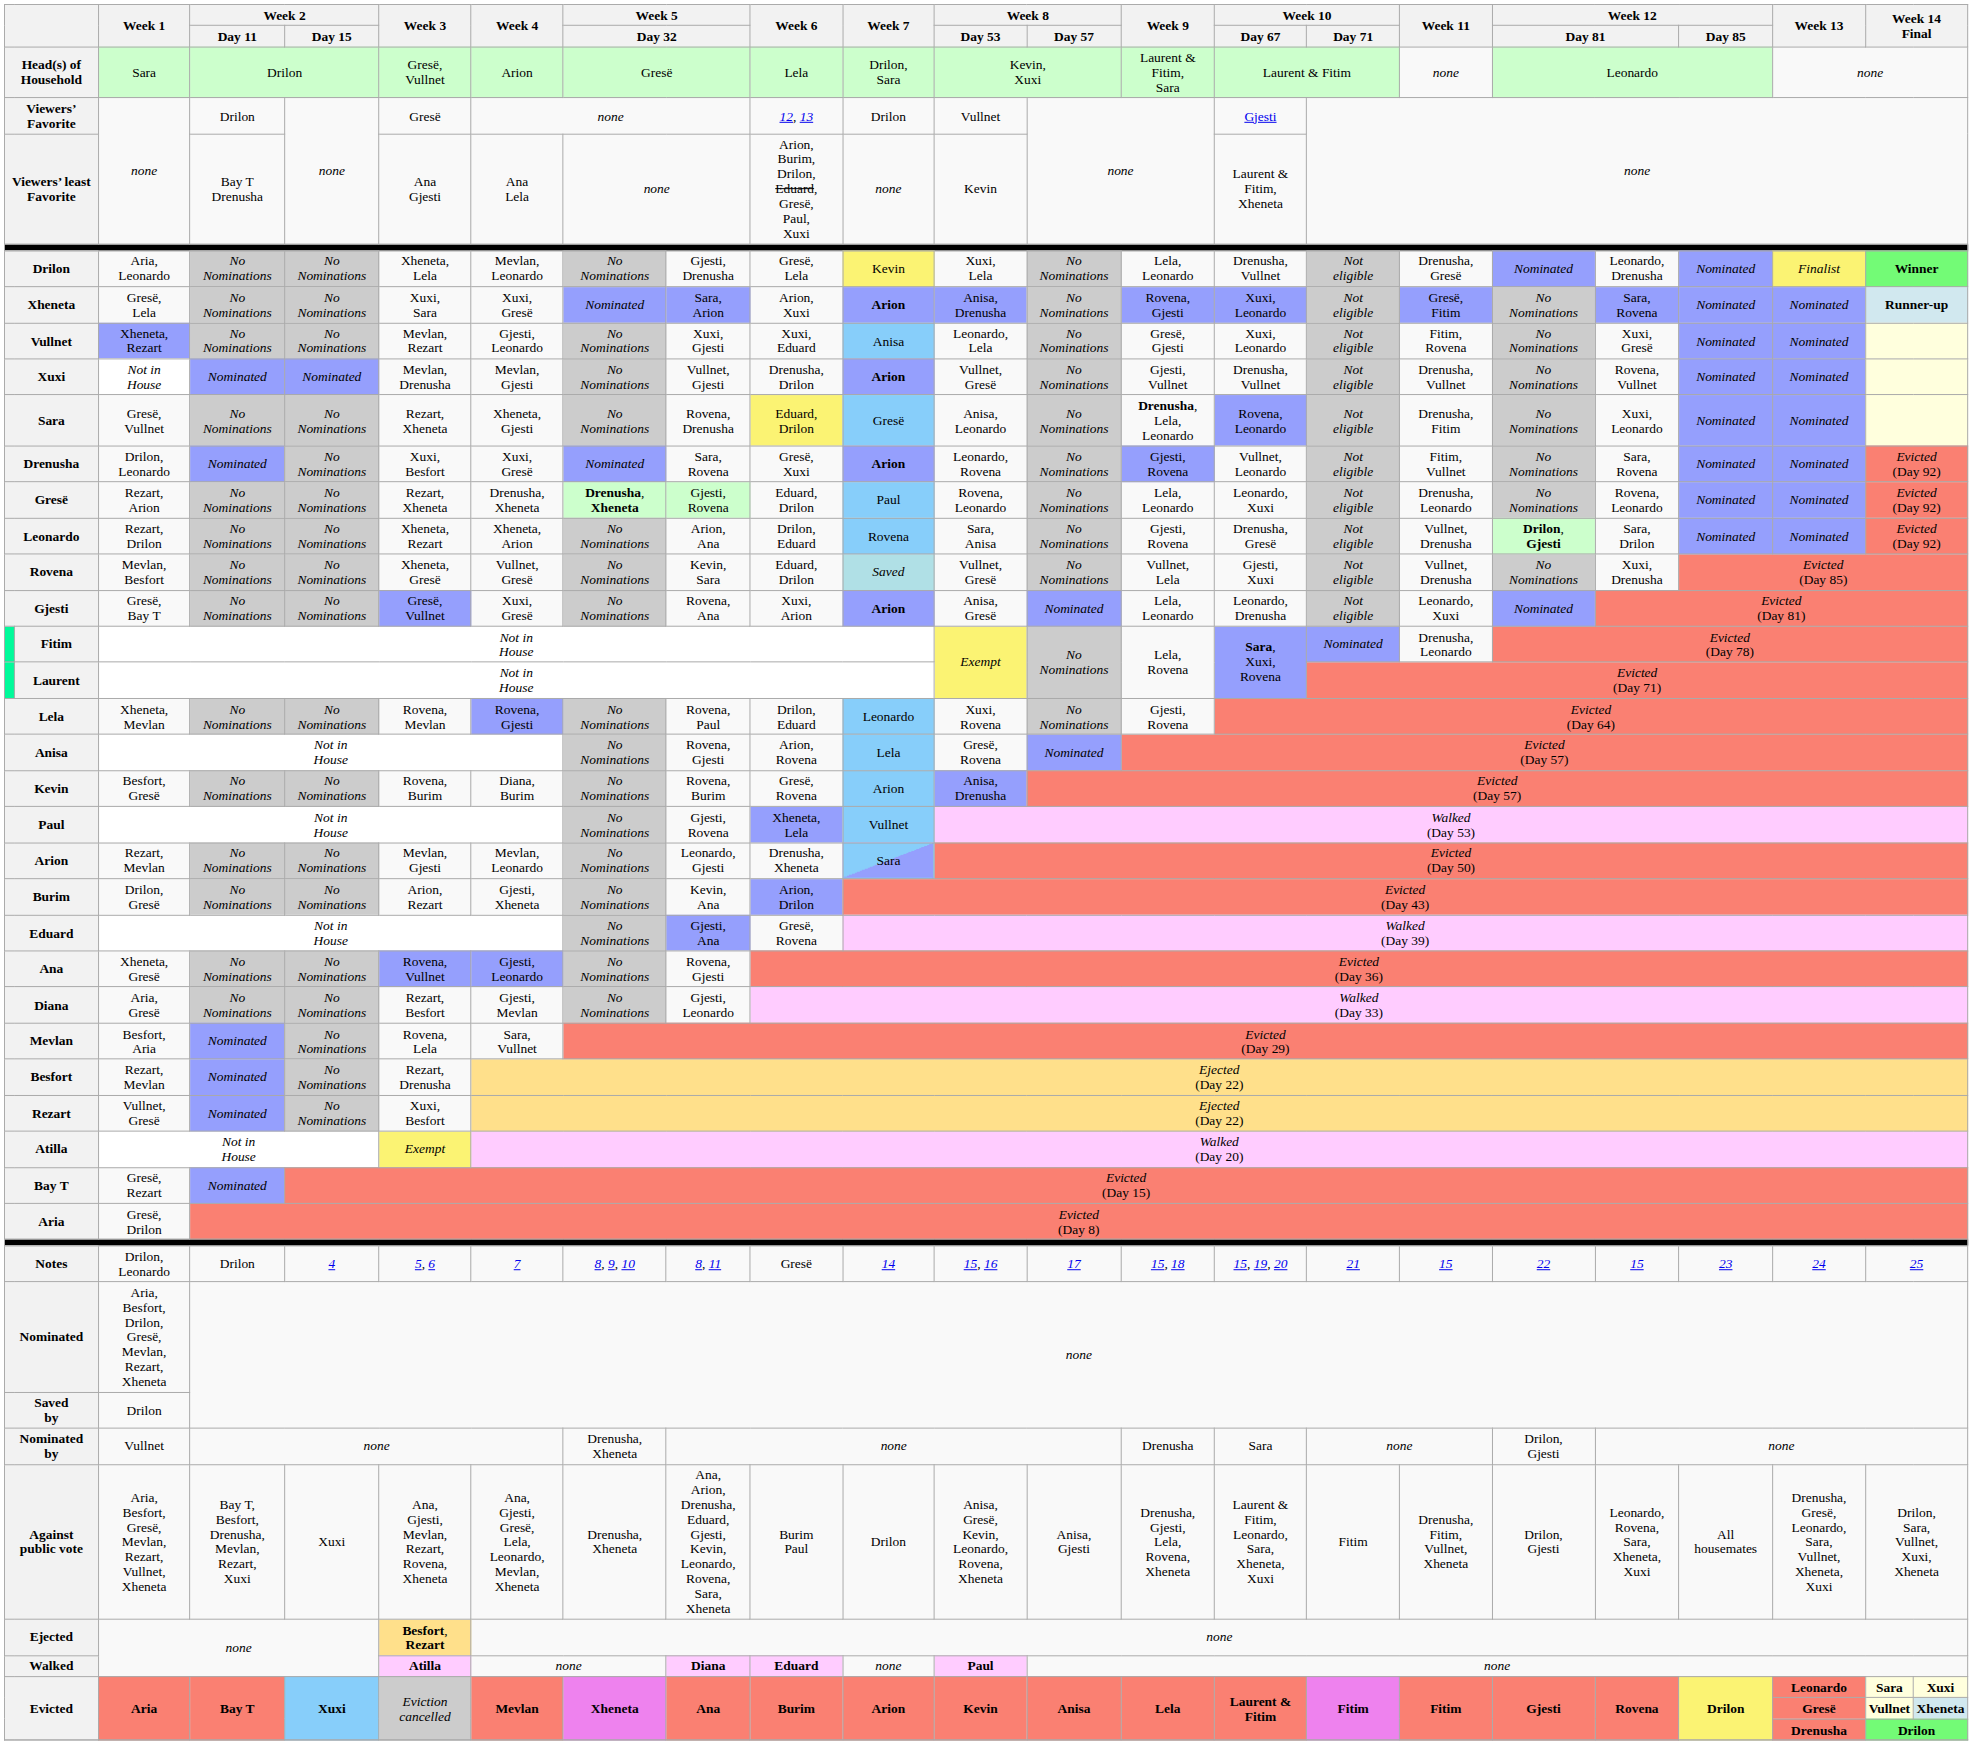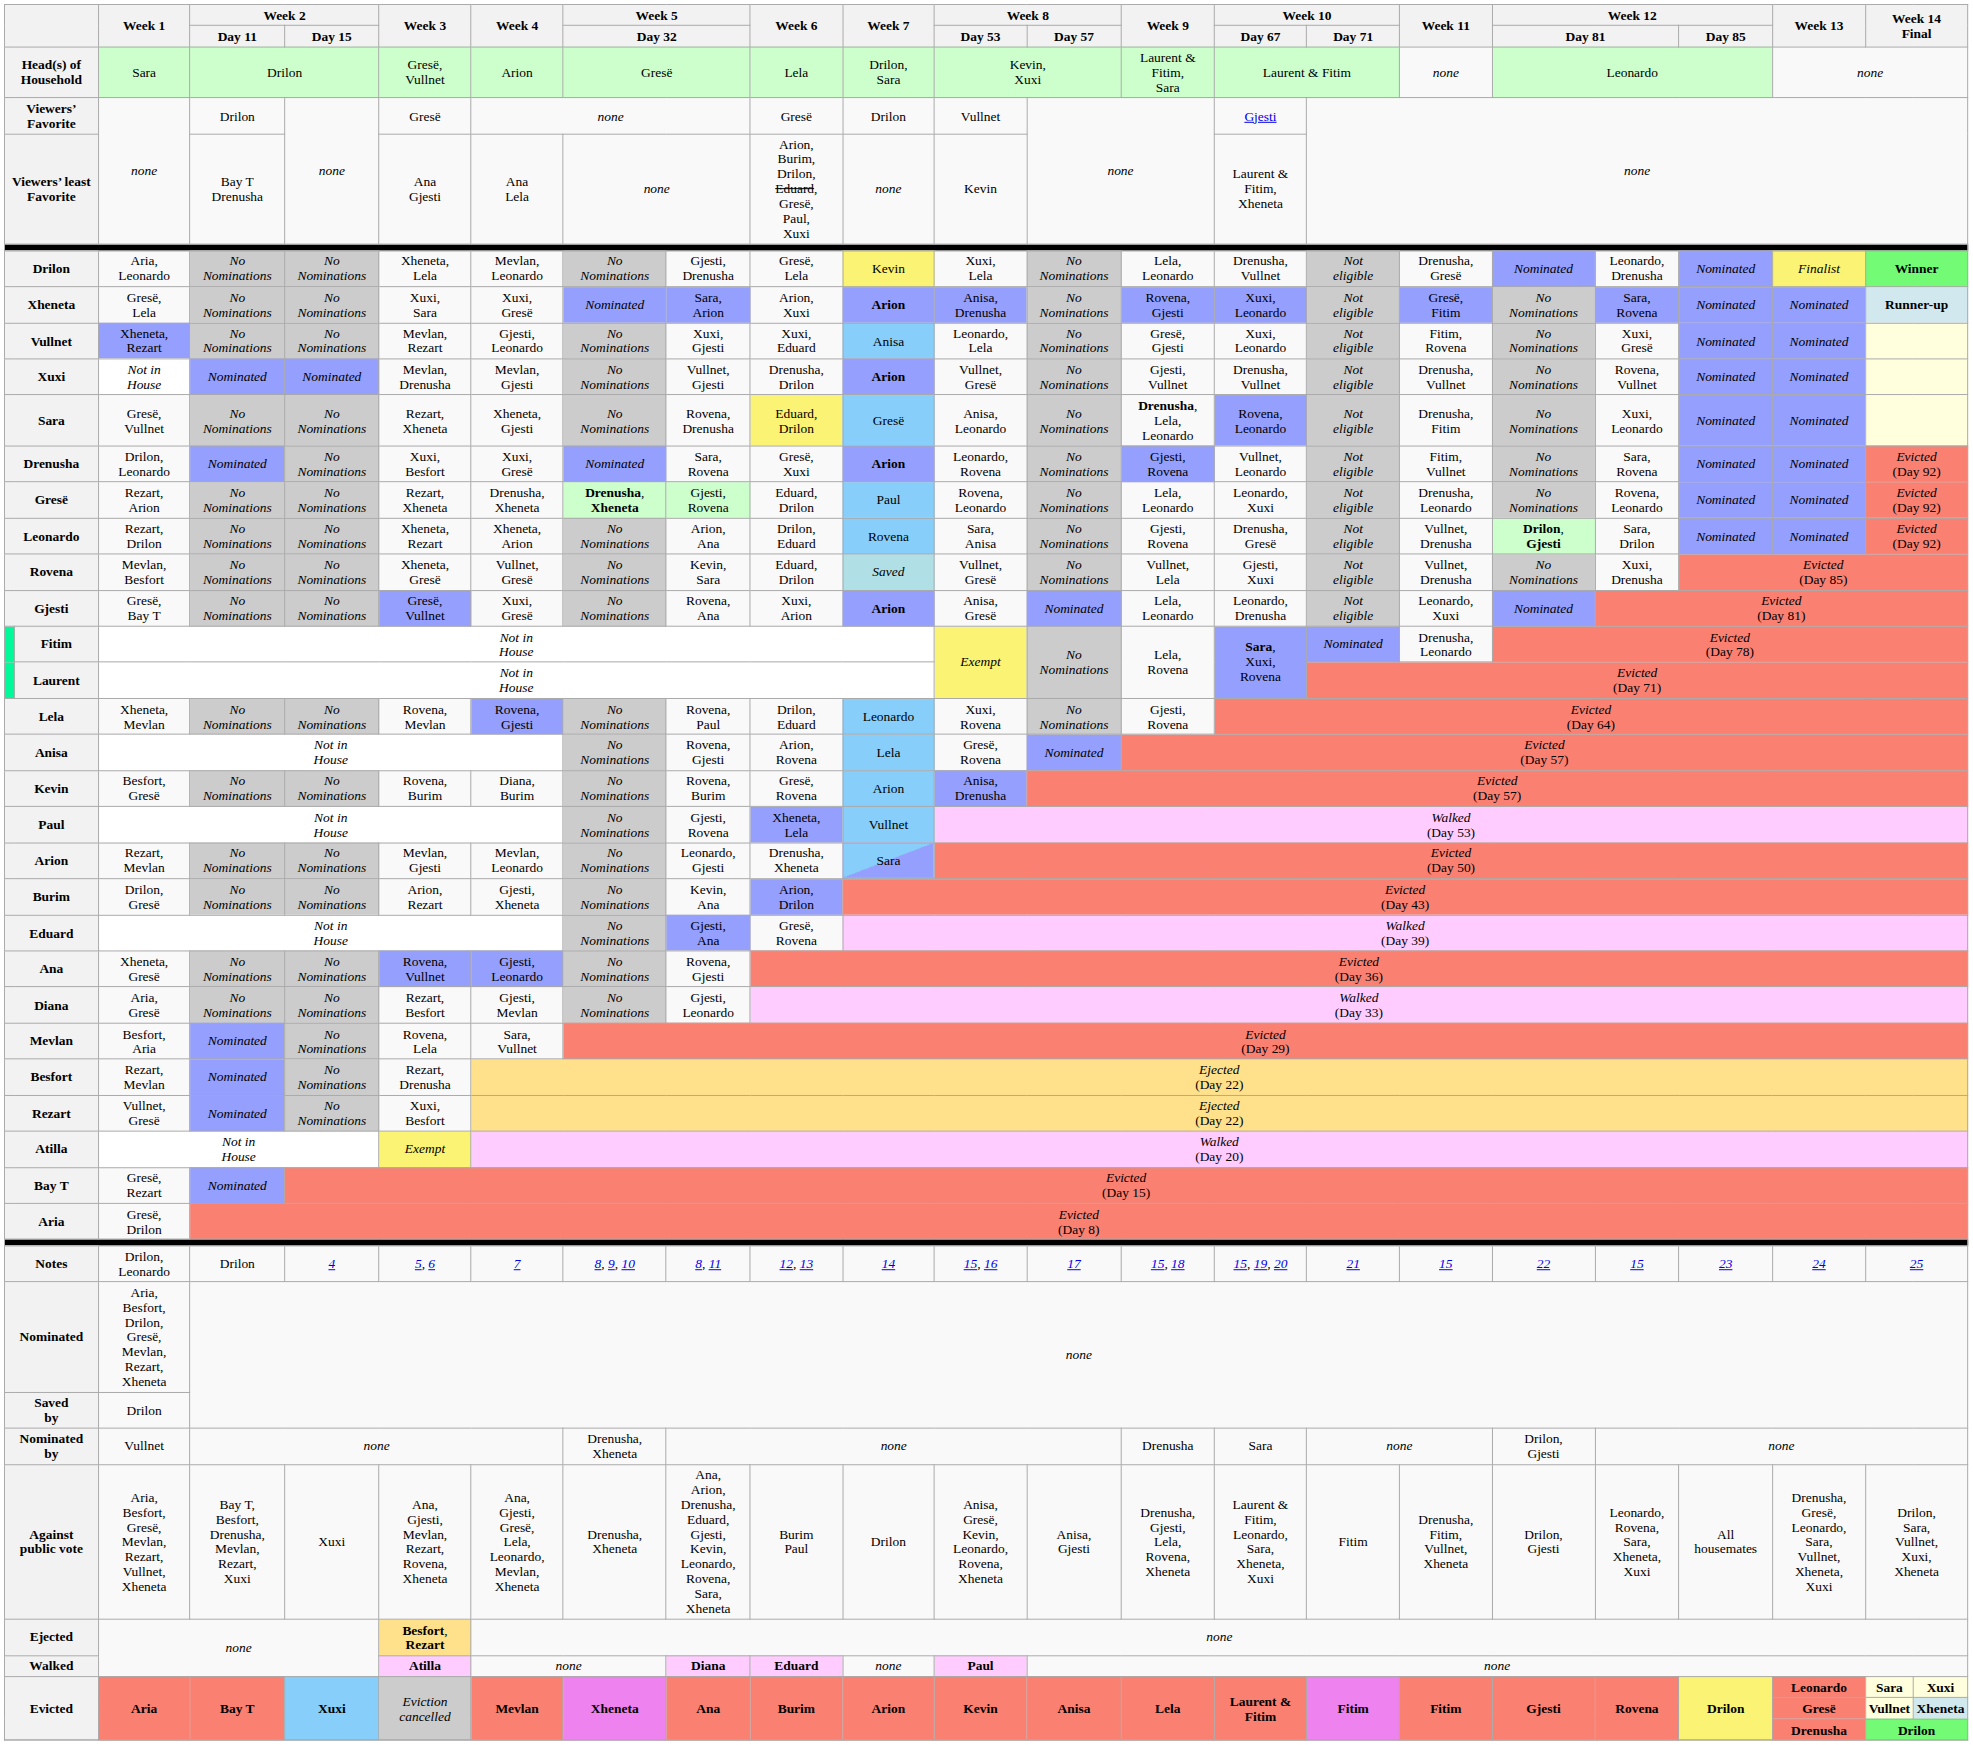(796, 115) 12, 13 -> (796, 115) Gresë
(796, 1263) Gresë -> (796, 1263) 12, 13
